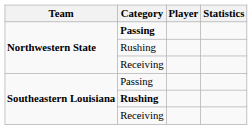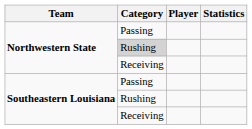(137, 30) bold -> (137, 30) normal
(138, 47) no background -> (138, 47) lightgrey background
(139, 98) bold -> (138, 98) normal
